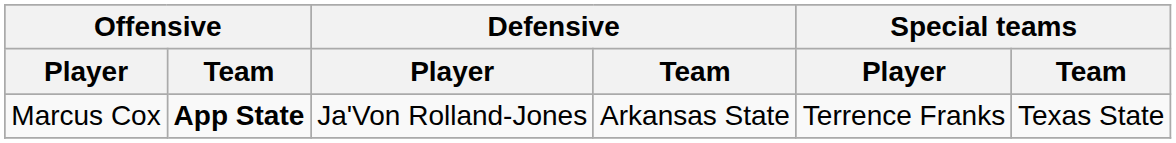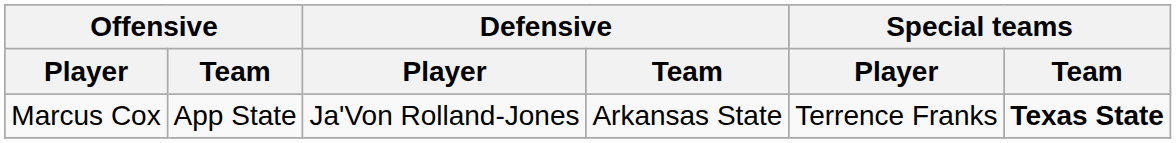(239, 115) bold -> (235, 115) normal
(1091, 115) normal -> (1087, 115) bold
